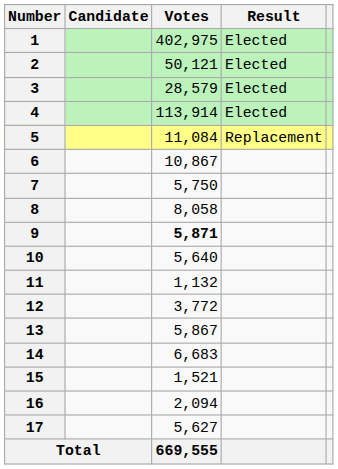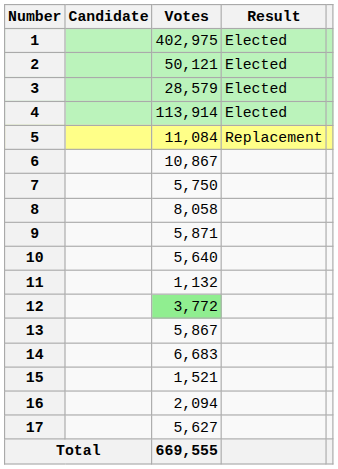(196, 234) bold -> (196, 234) normal
(196, 306) no background -> (196, 306) lightgreen background
